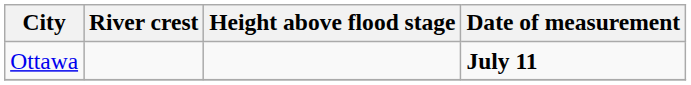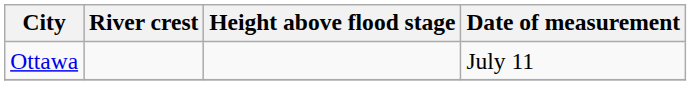(502, 60) bold -> (500, 60) normal
